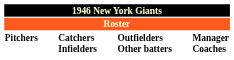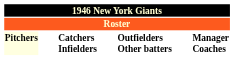(21, 37) no background -> (21, 37) lightyellow background
